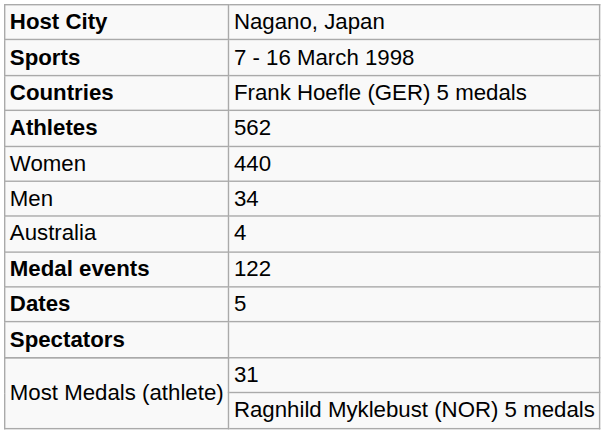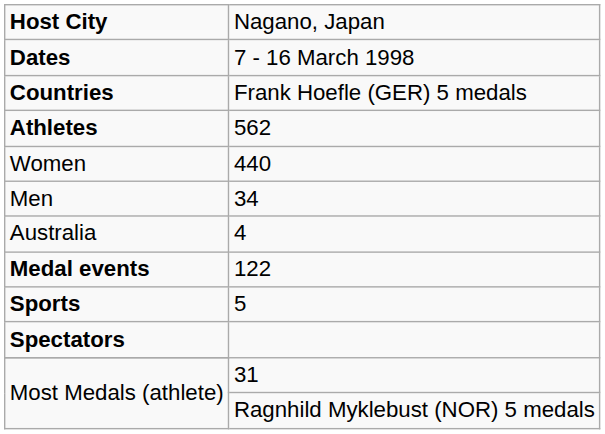(45, 57) Sports -> (40, 57) Dates
(40, 304) Dates -> (45, 304) Sports
